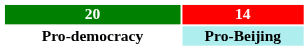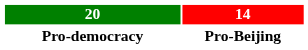(243, 35) paleturquoise background -> (243, 35) no background
